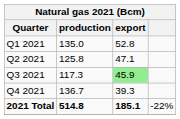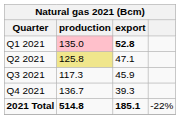(71, 43) no background -> (71, 43) pink background
(125, 43) normal -> (125, 43) bold
(71, 59) no background -> (71, 59) khaki background
(125, 75) lightgreen background -> (125, 75) no background
